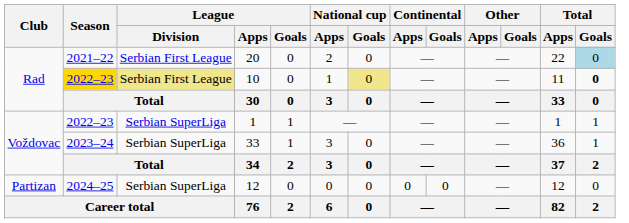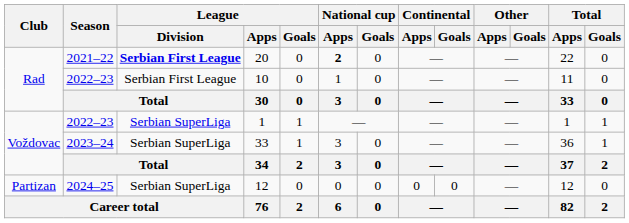(176, 57) normal -> (180, 57) bold
(329, 57) normal -> (338, 57) bold
(596, 57) lightblue background -> (605, 57) no background
(90, 79) gold background -> (90, 79) no background
(176, 79) khaki background -> (180, 79) no background
(369, 79) khaki background -> (378, 79) no background
(596, 79) bold -> (605, 79) normal
